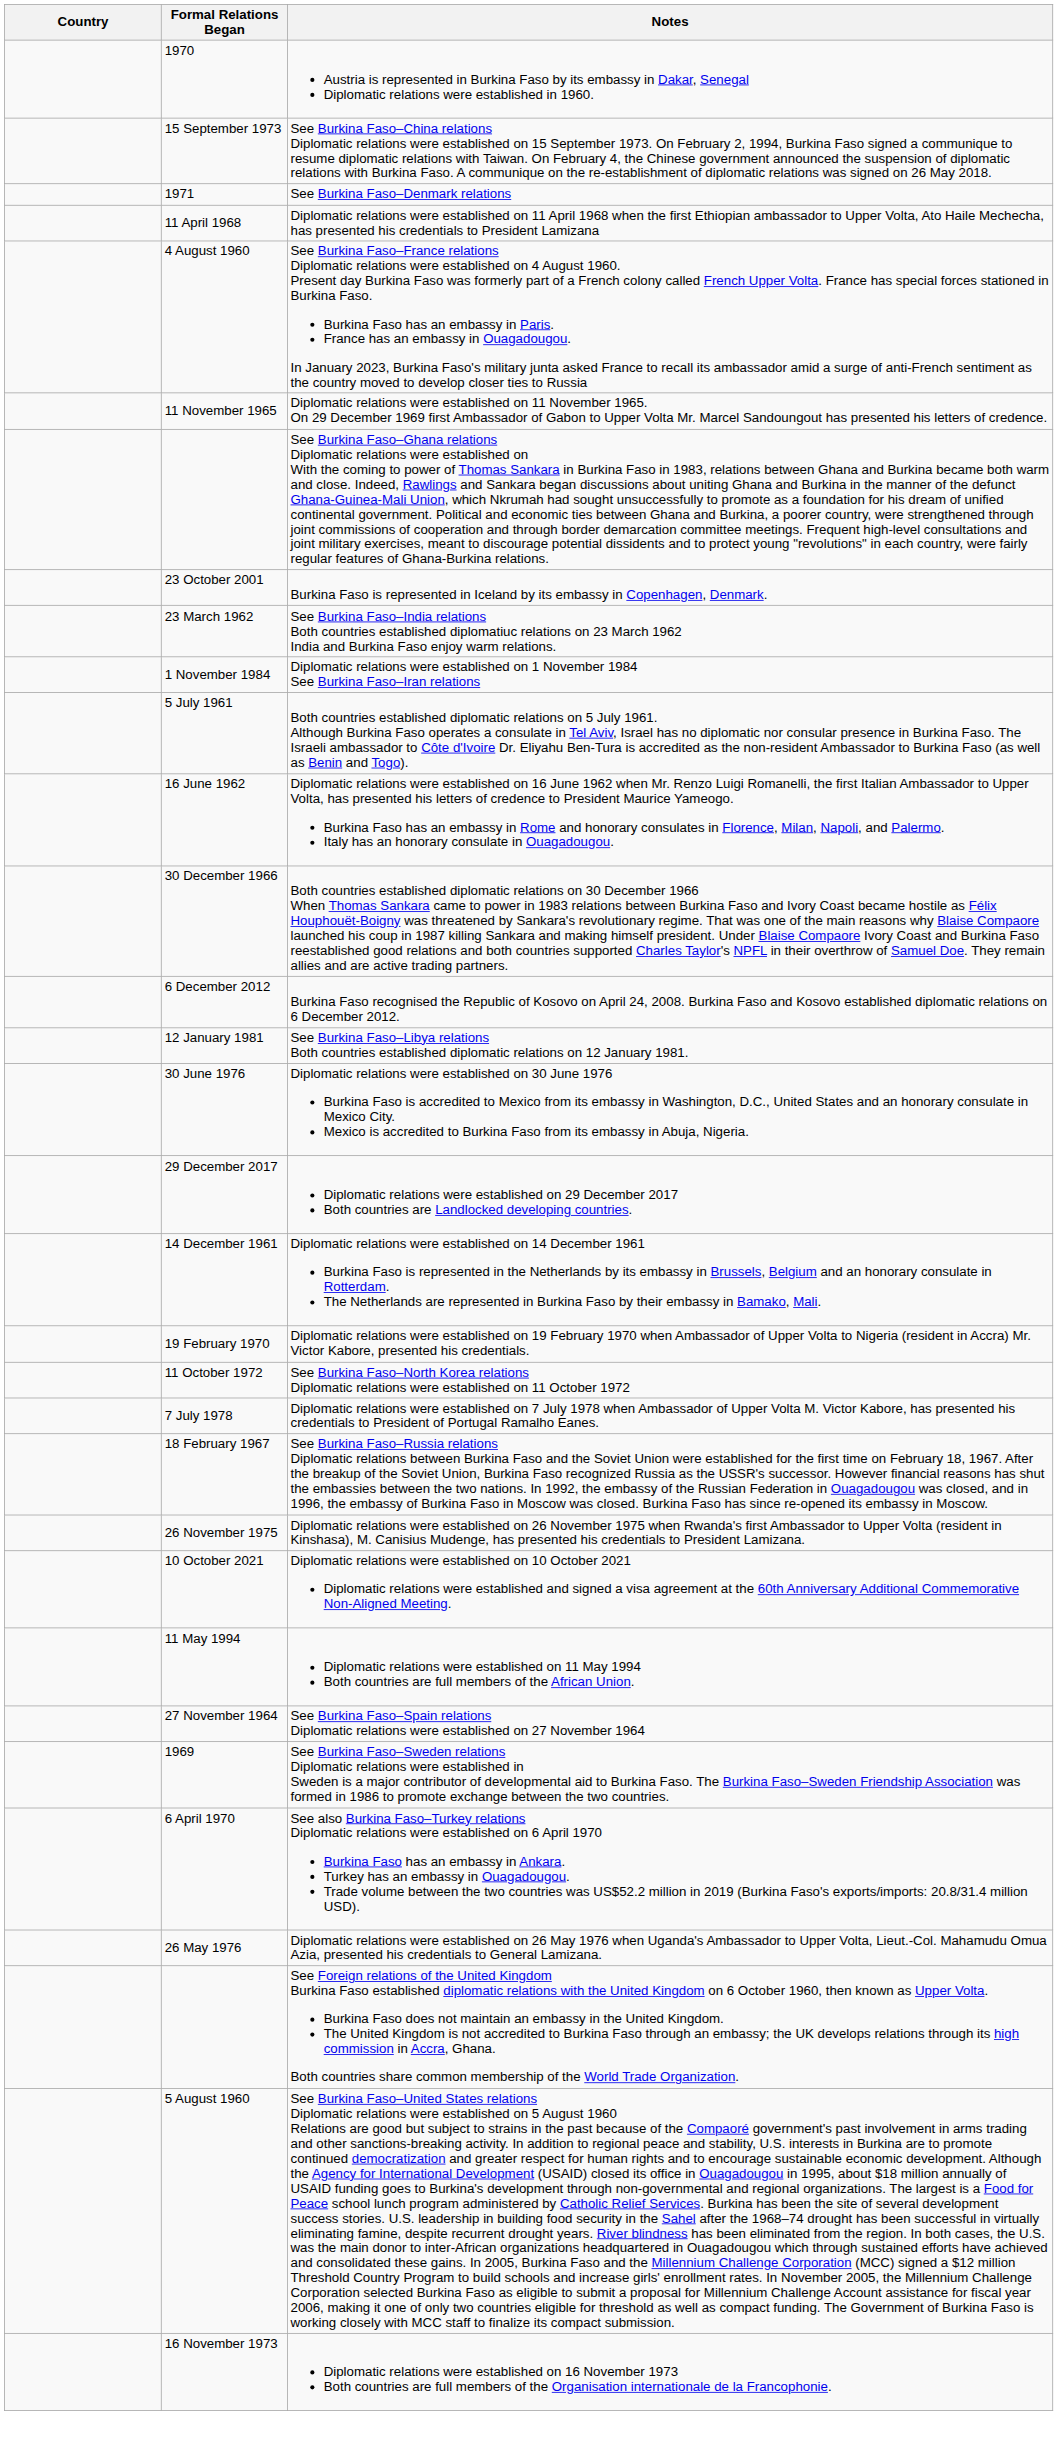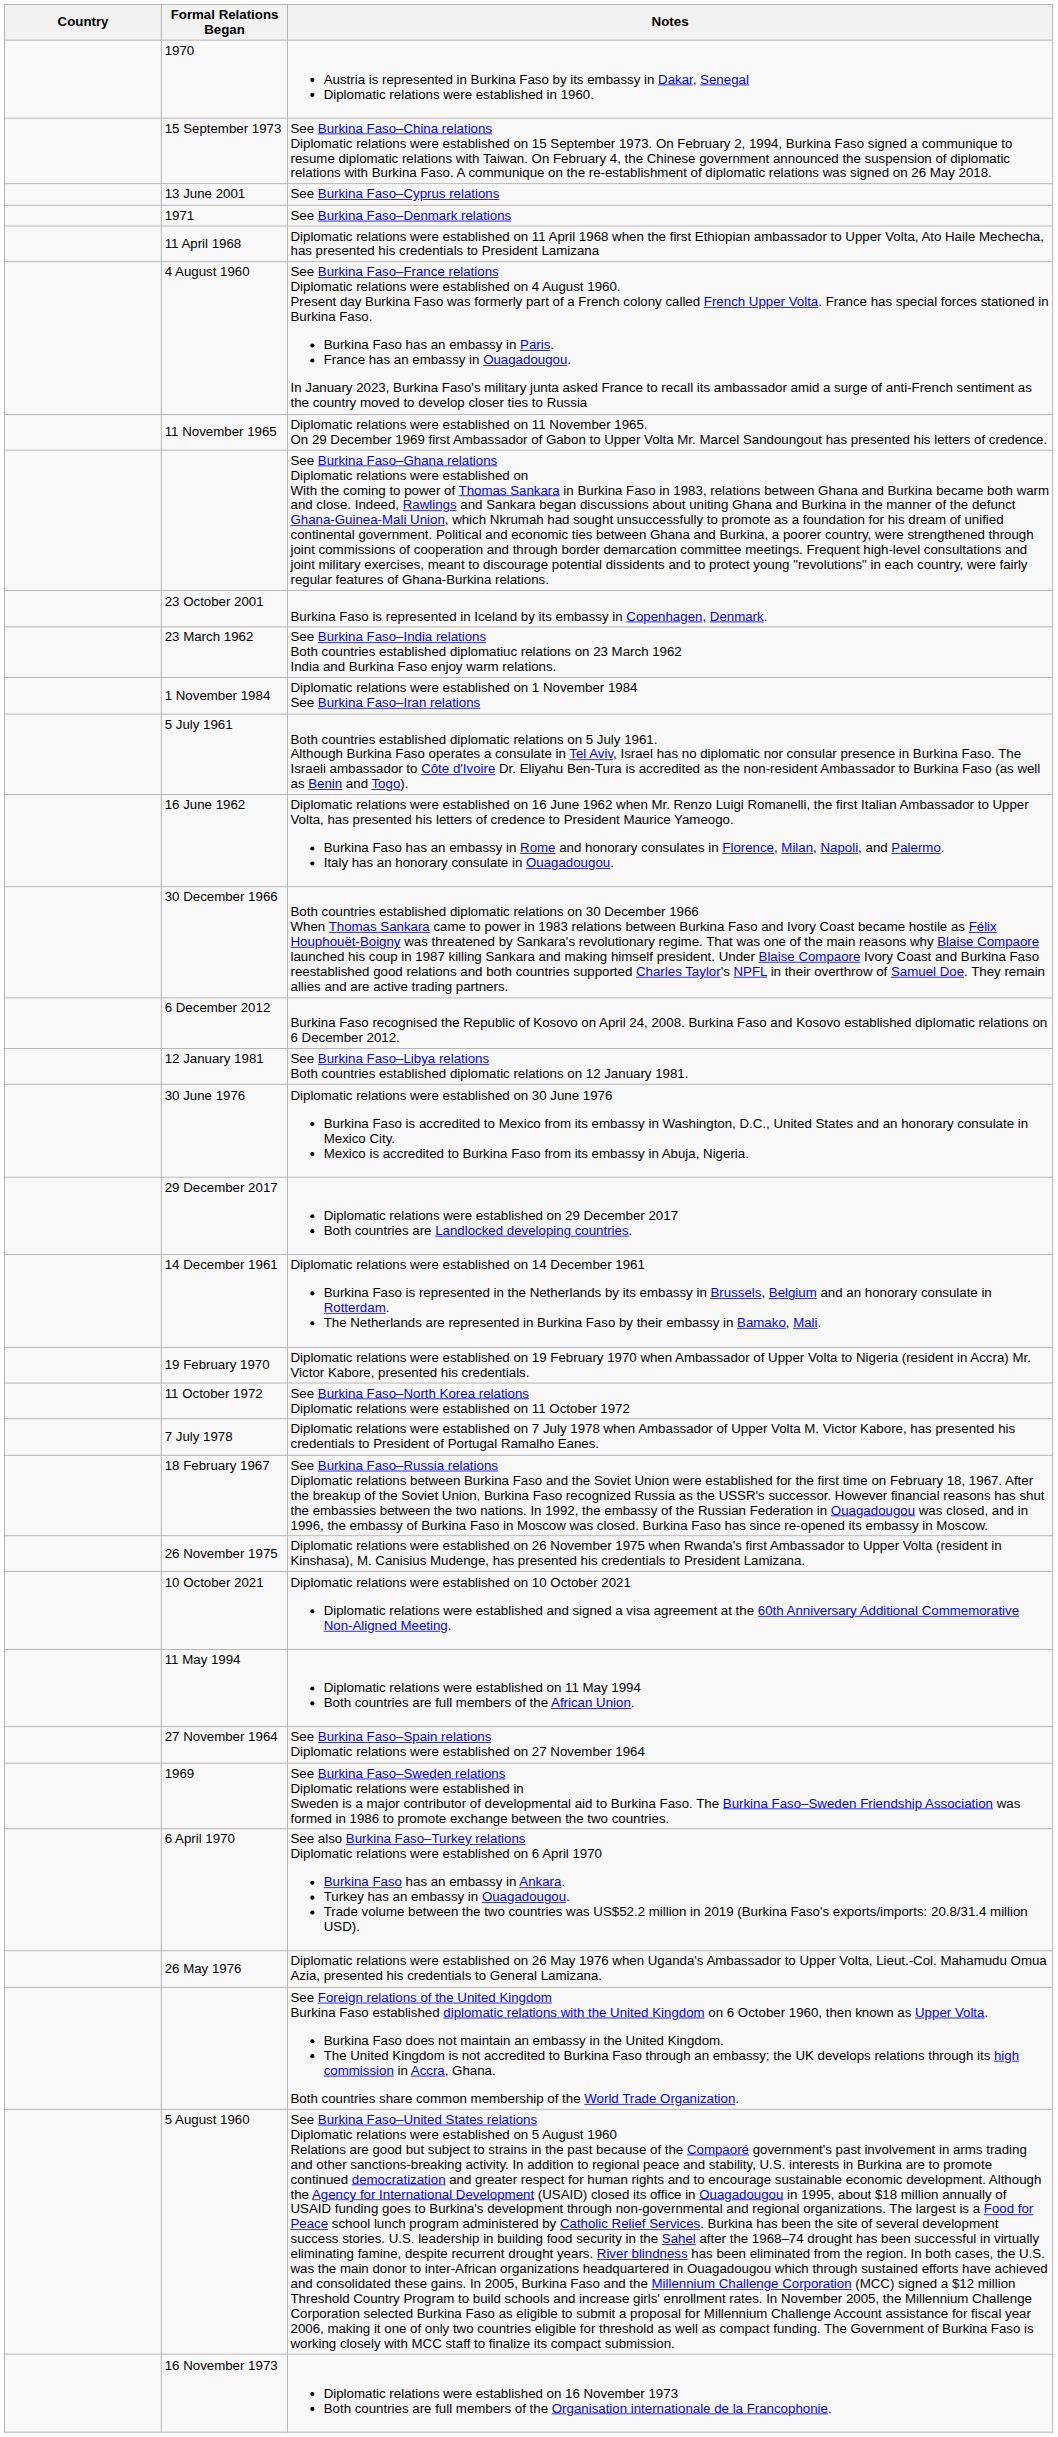+ row: (395, 194)
